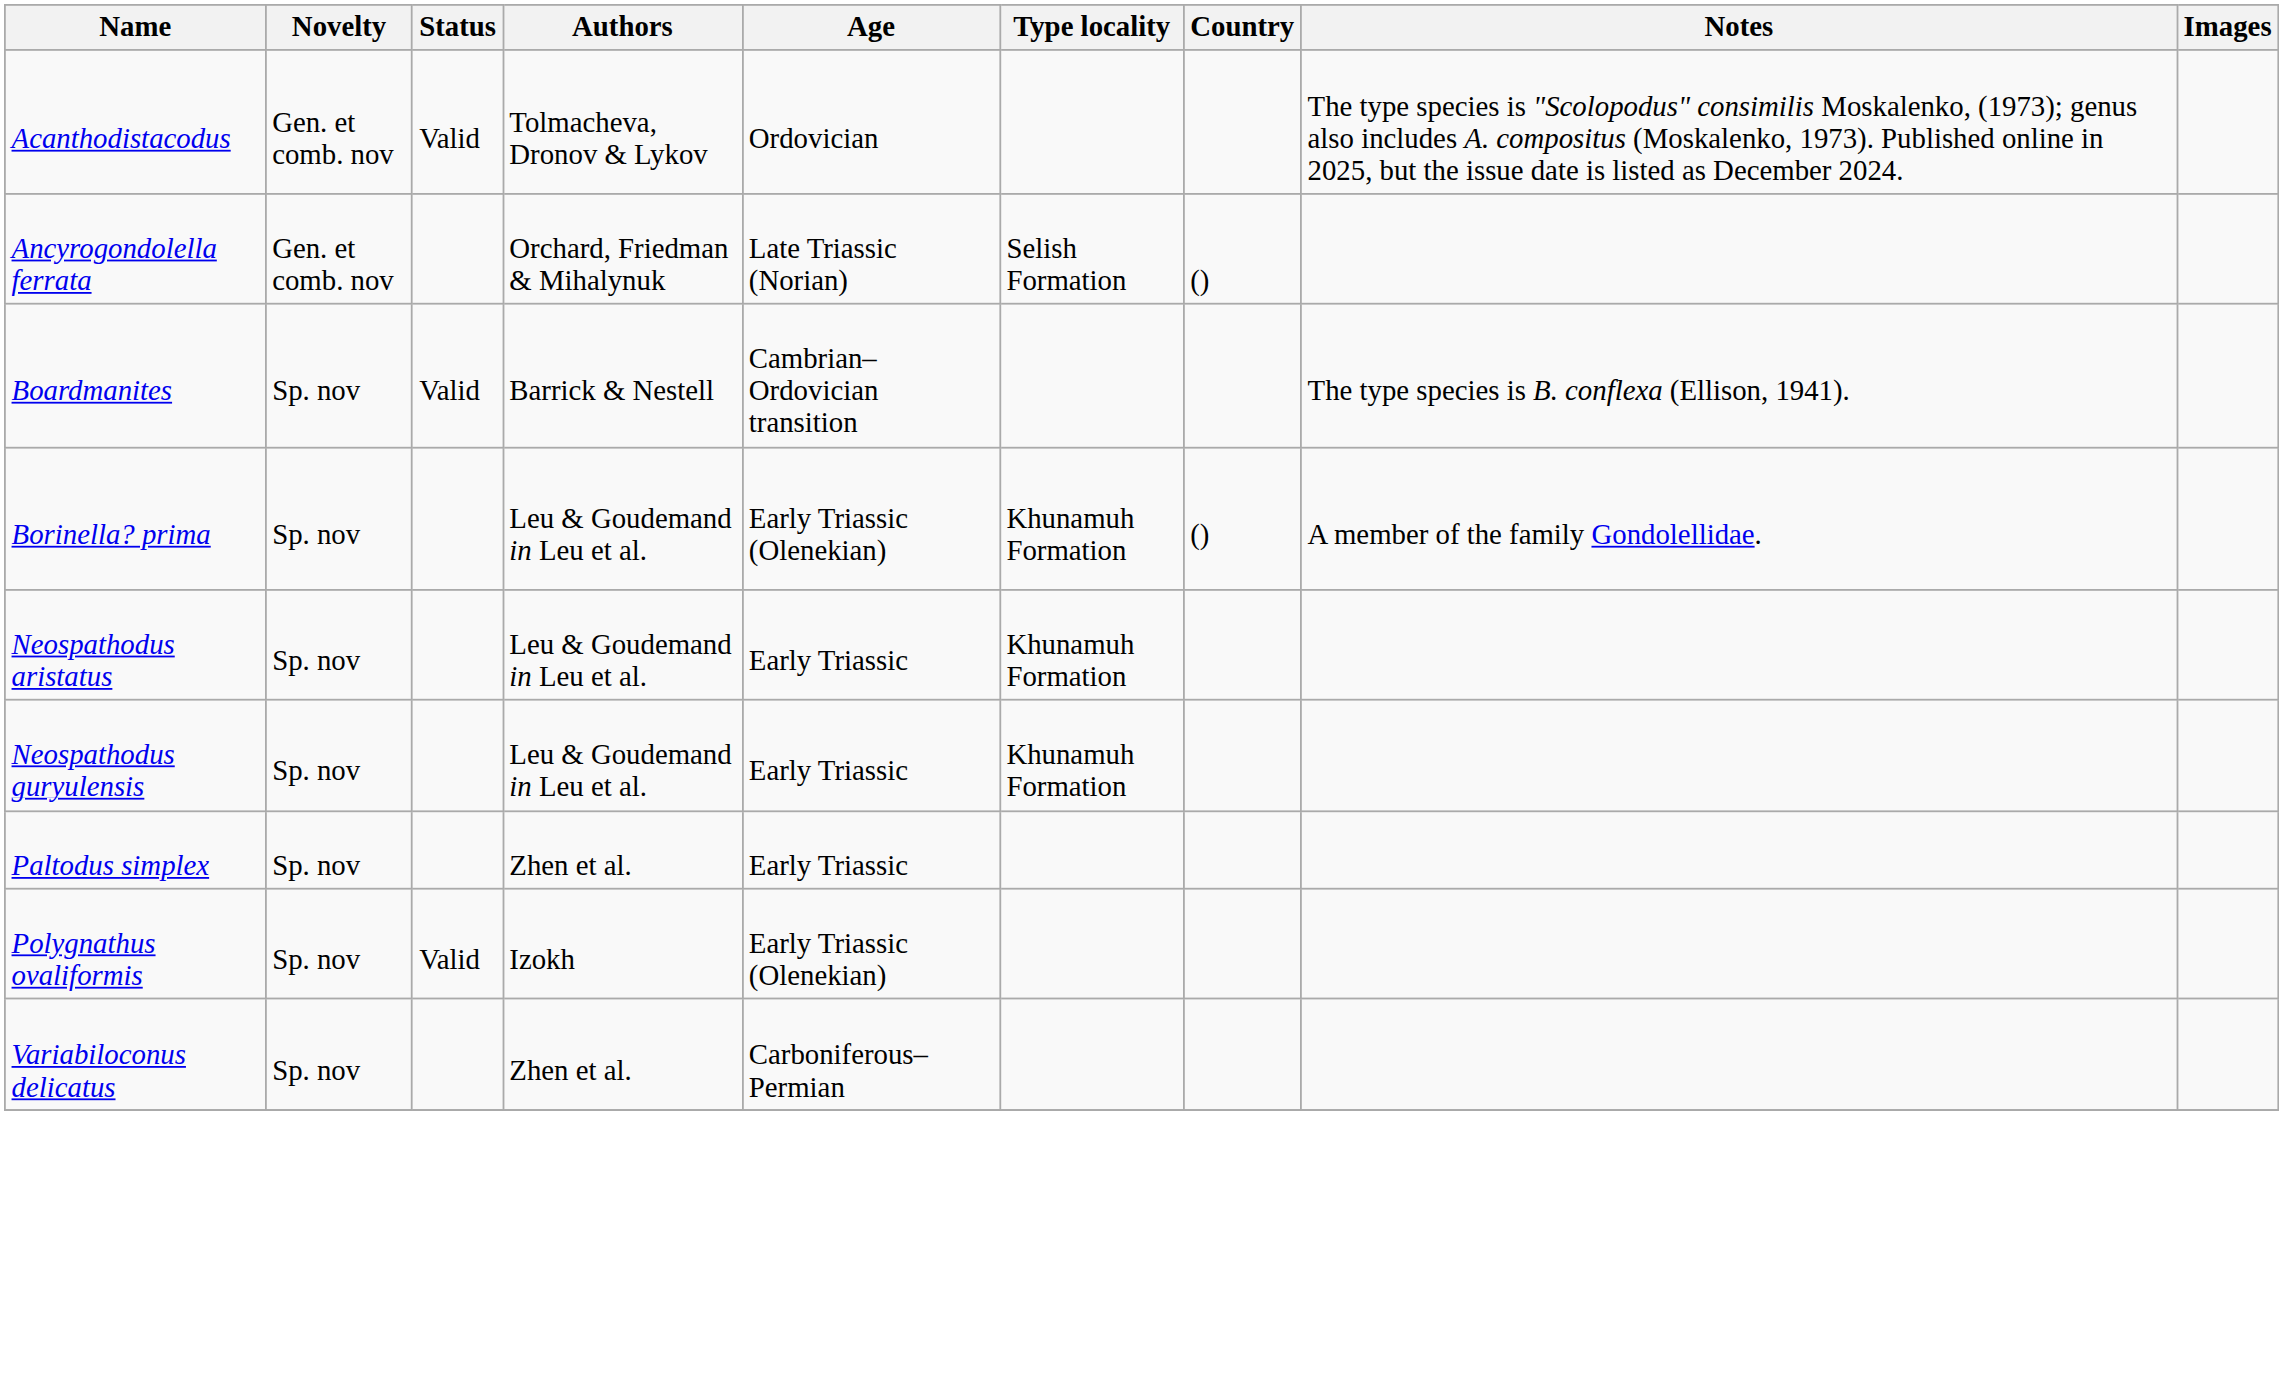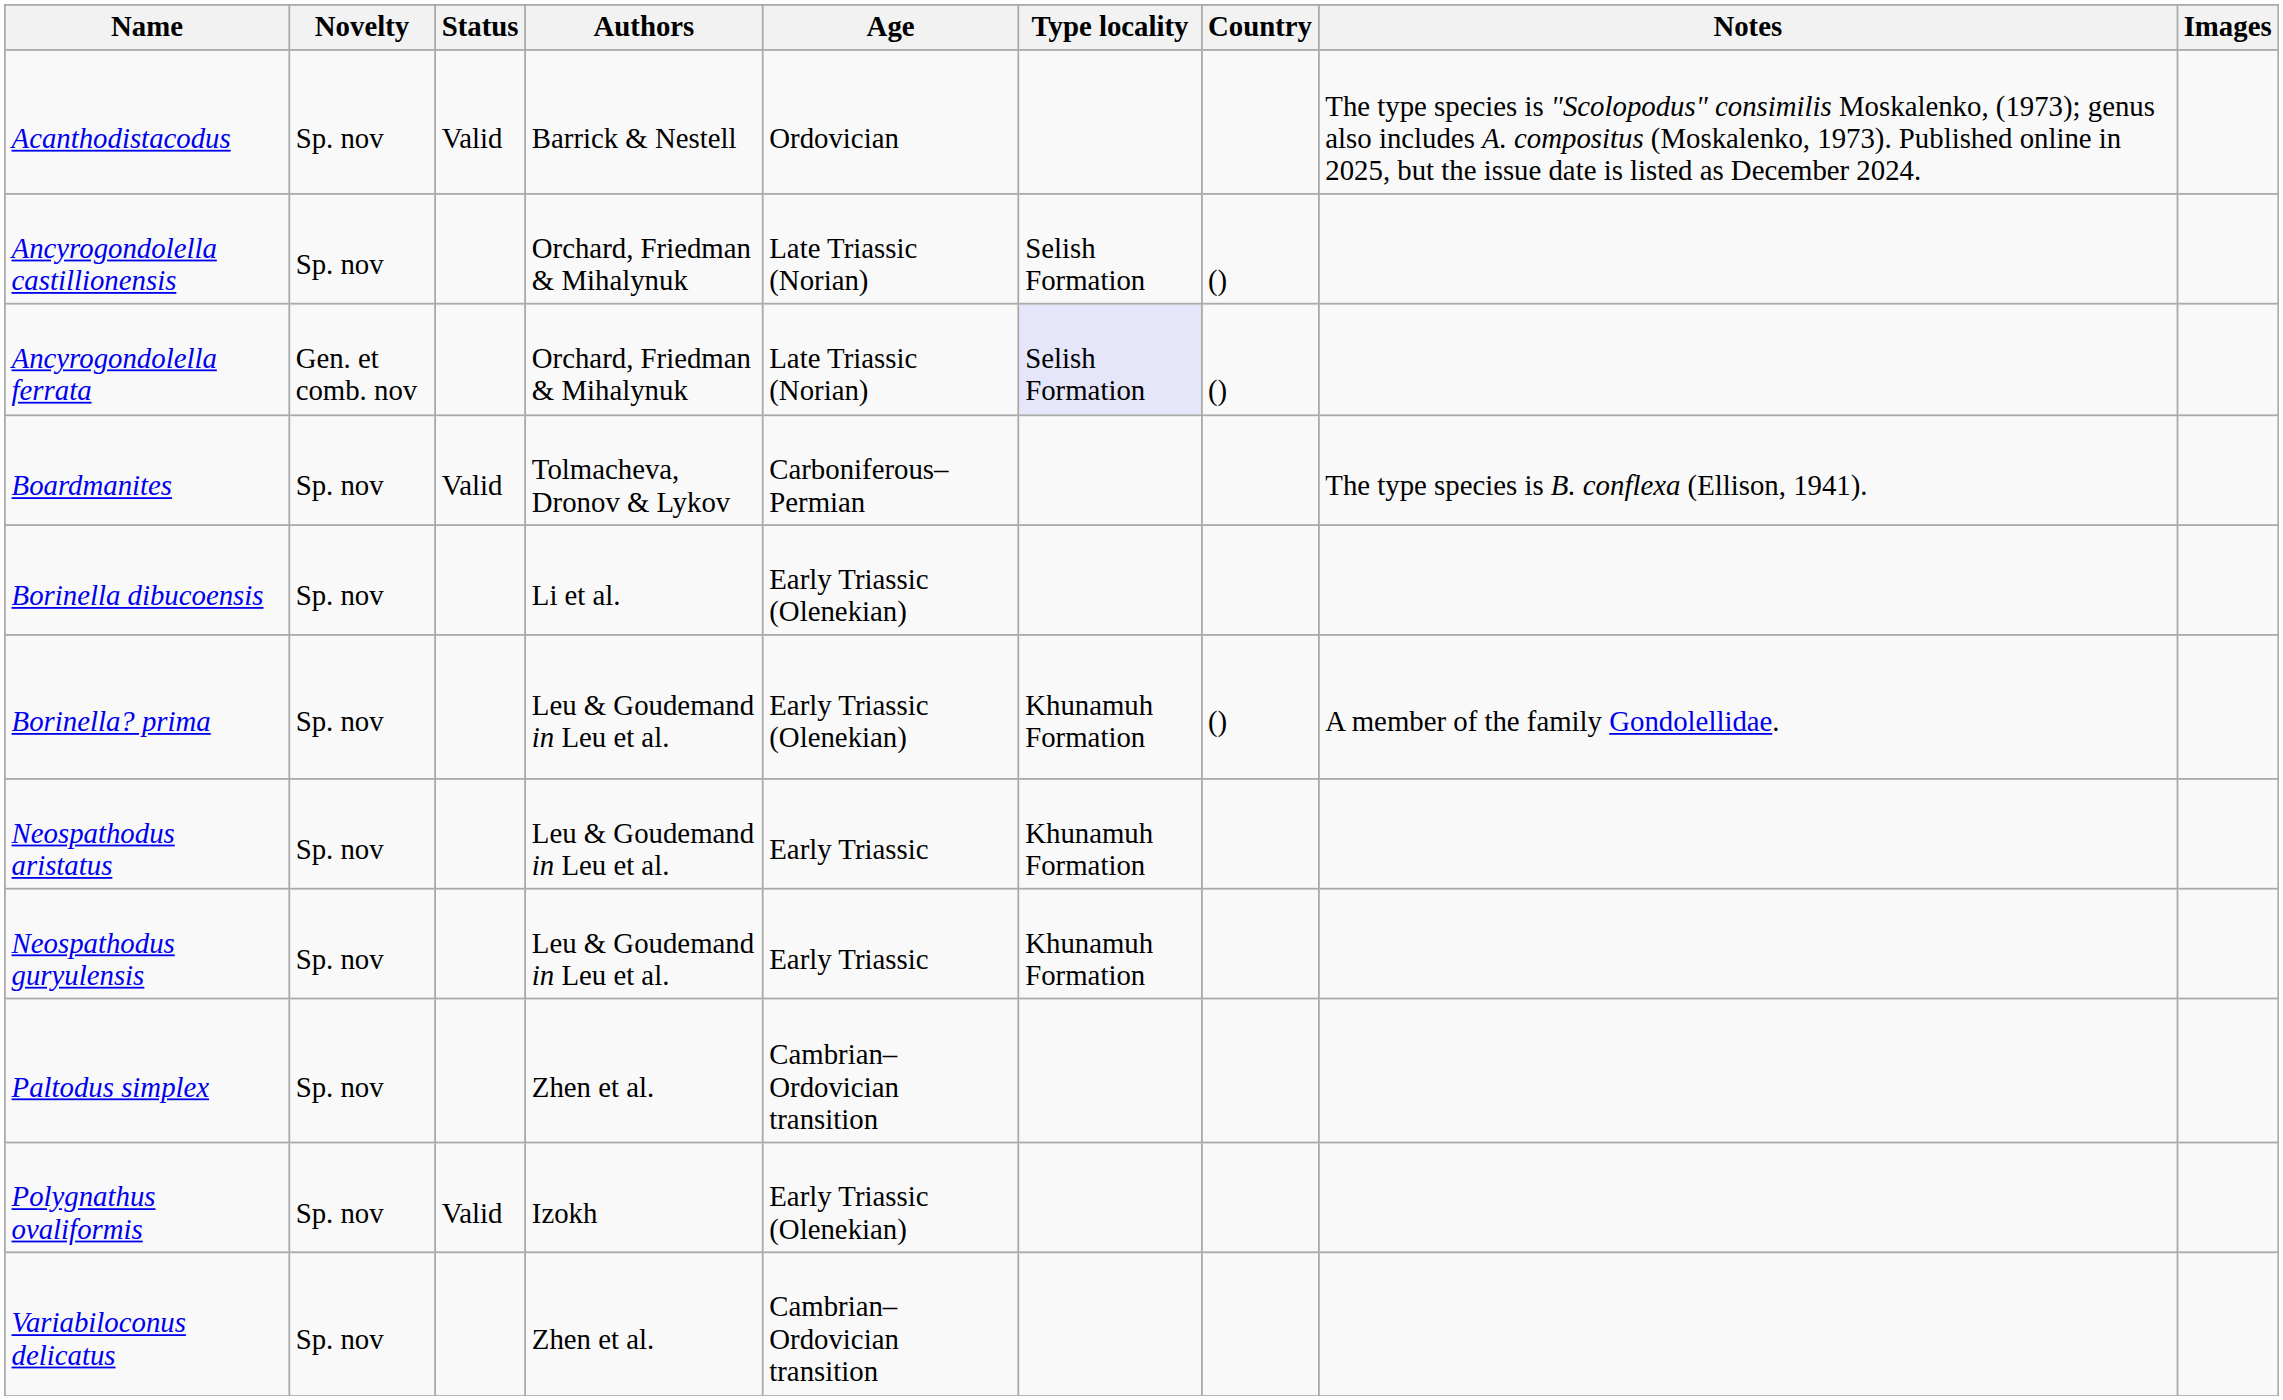(333, 137) Gen. et comb. nov -> (340, 137) Sp. nov
(609, 137) Tolmacheva, Dronov & Lykov -> (634, 137) Barrick & Nestell
+ row: (114, 264)
(1066, 264) no background -> (1085, 374) lavender background
(612, 391) Barrick & Nestell -> (631, 485) Tolmacheva, Dronov & Lykov
(814, 391) Cambrian–Ordovician transition -> (859, 485) Carboniferous–Permian
+ row: (138, 595)
(828, 865) Early Triassic -> (834, 1086) Cambrian–Ordovician transition
(838, 1070) Carboniferous–Permian -> (834, 1339) Cambrian–Ordovician transition
